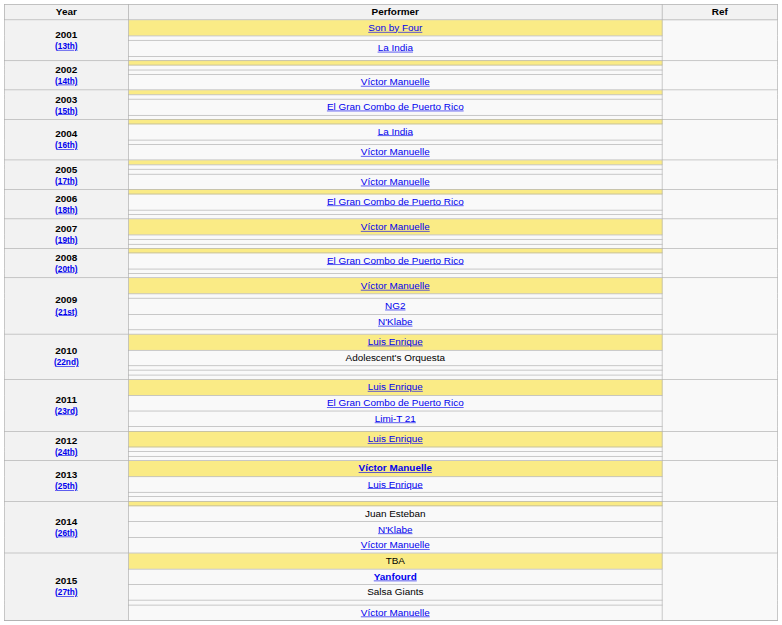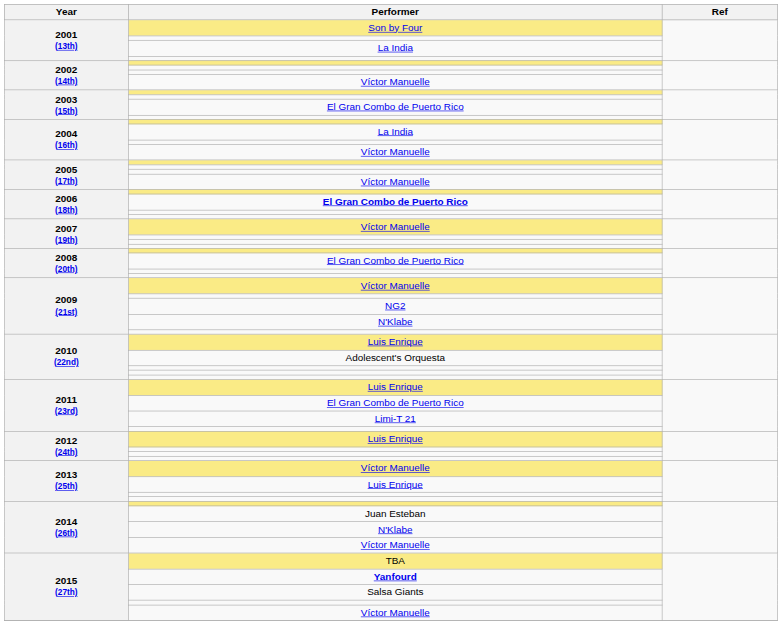(395, 202) normal -> (395, 202) bold
(395, 468) bold -> (395, 468) normal
